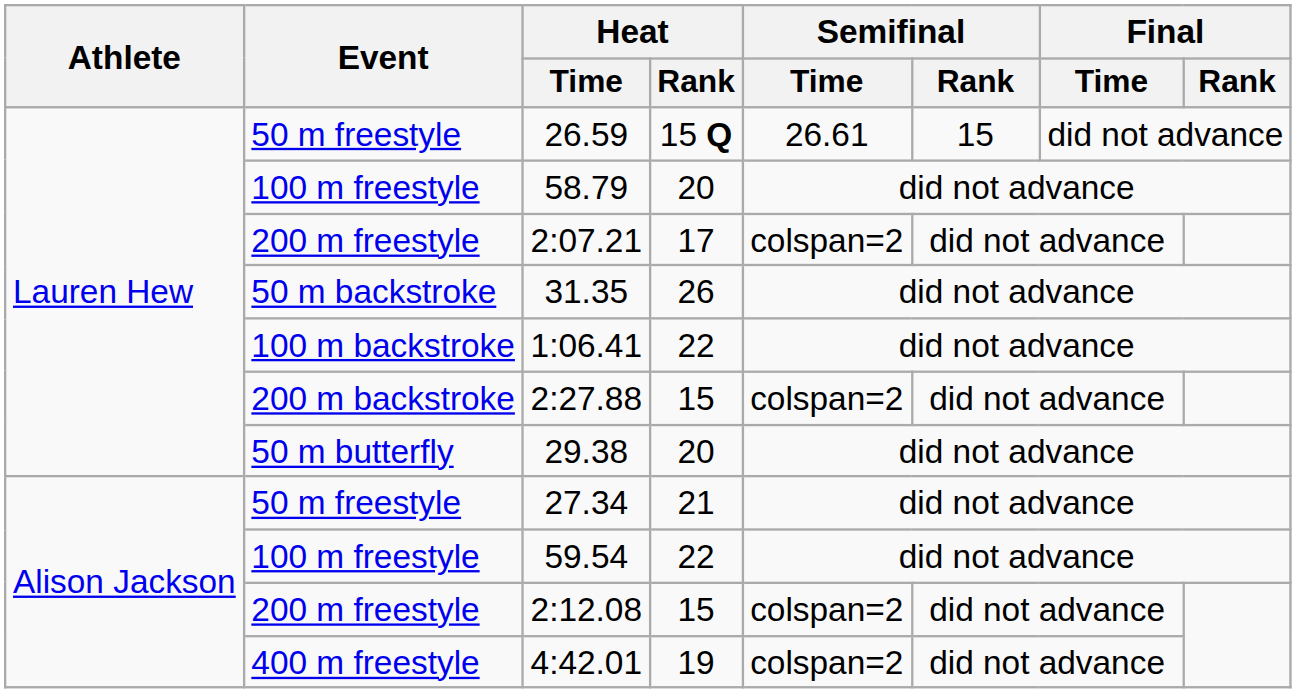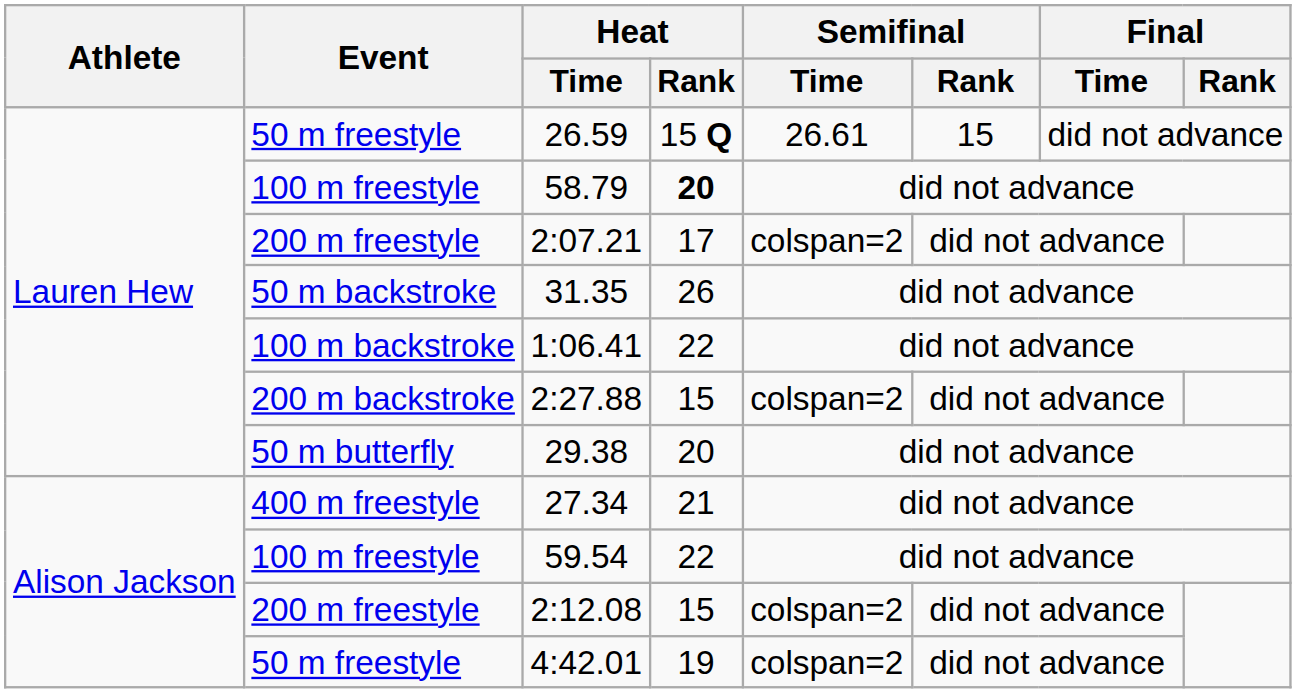(696, 187) normal -> (696, 187) bold
(356, 504) 50 m freestyle -> (366, 504) 400 m freestyle
(366, 662) 400 m freestyle -> (356, 662) 50 m freestyle
